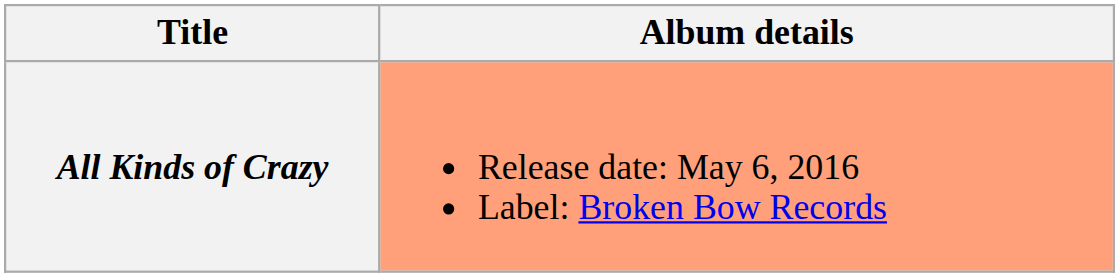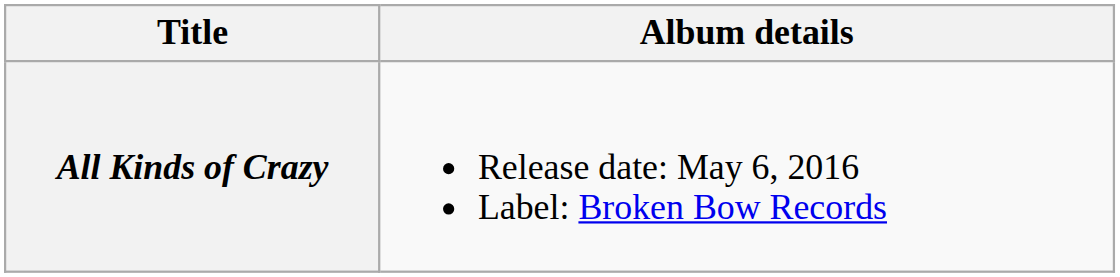(747, 187) lightsalmon background -> (747, 187) no background
